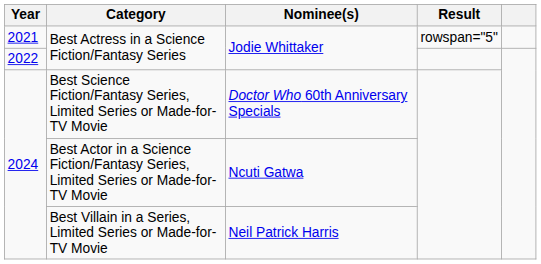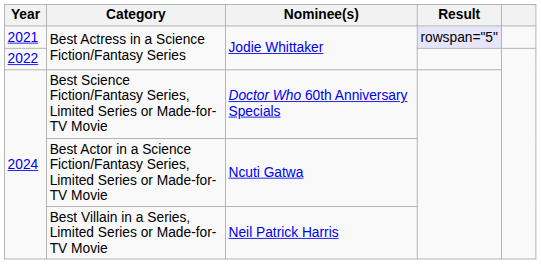(459, 37) no background -> (459, 37) lavender background
